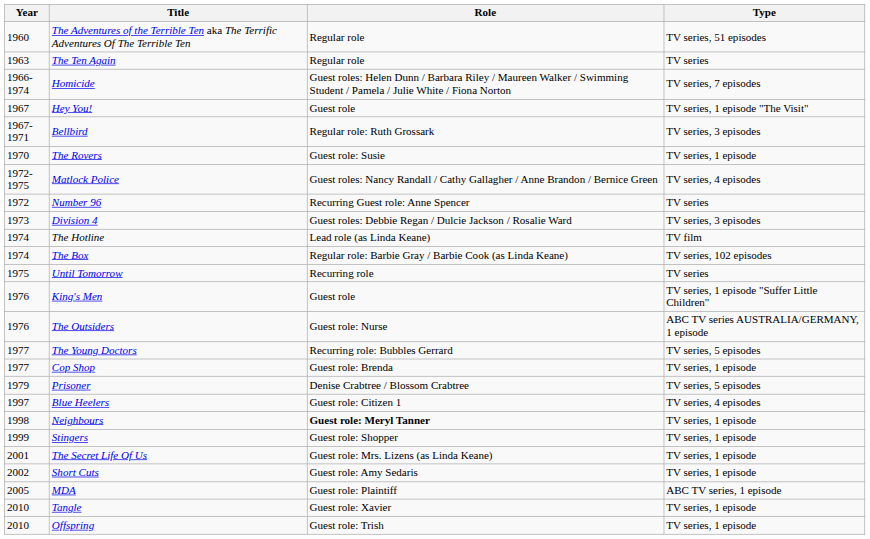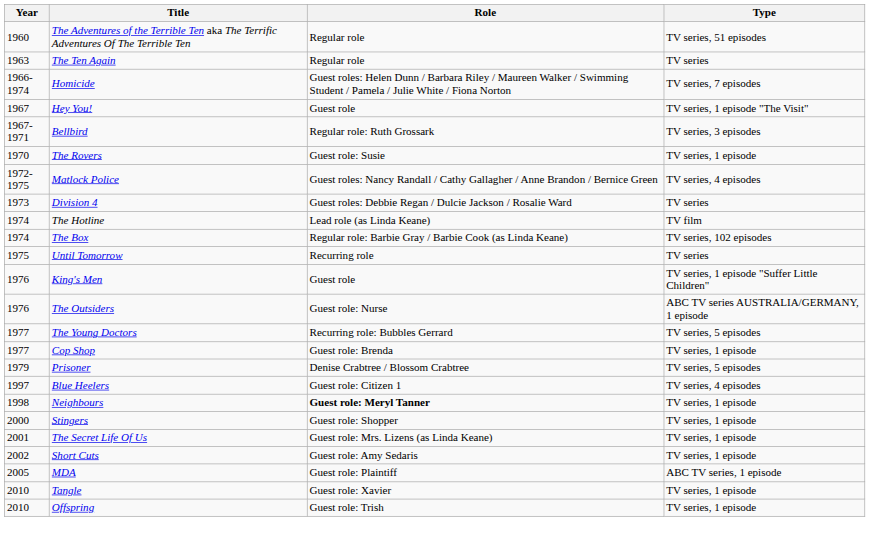- row: (77, 203)
(713, 220) TV series, 3 episodes -> (687, 203) TV series
(18, 437) 1999 -> (18, 420) 2000
